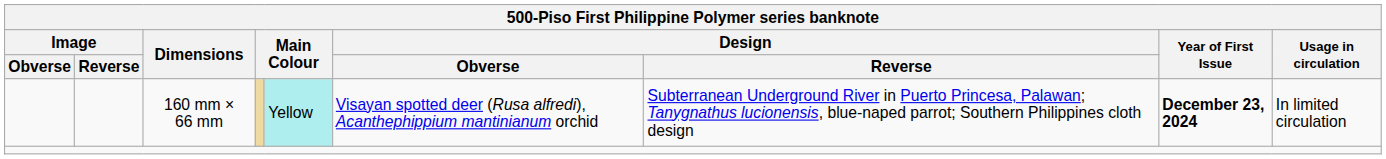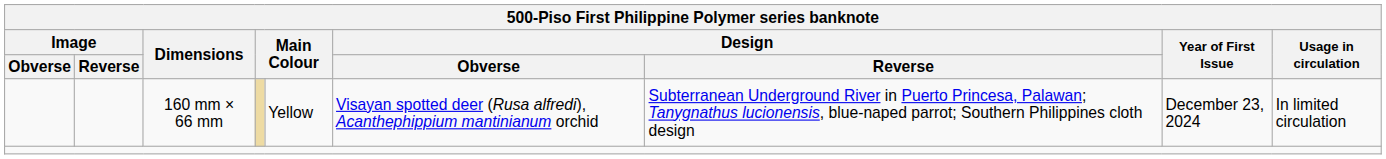(291, 113) paleturquoise background -> (291, 113) no background
(1213, 113) bold -> (1215, 113) normal
